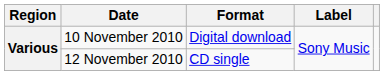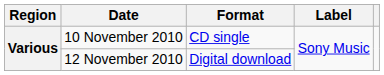(240, 37) Digital download -> (219, 37) CD single
(219, 59) CD single -> (240, 59) Digital download
